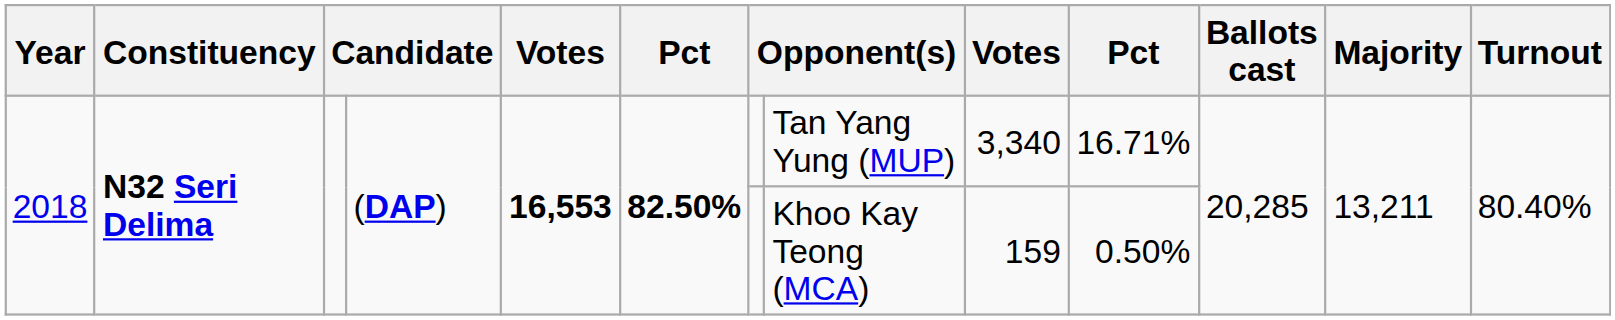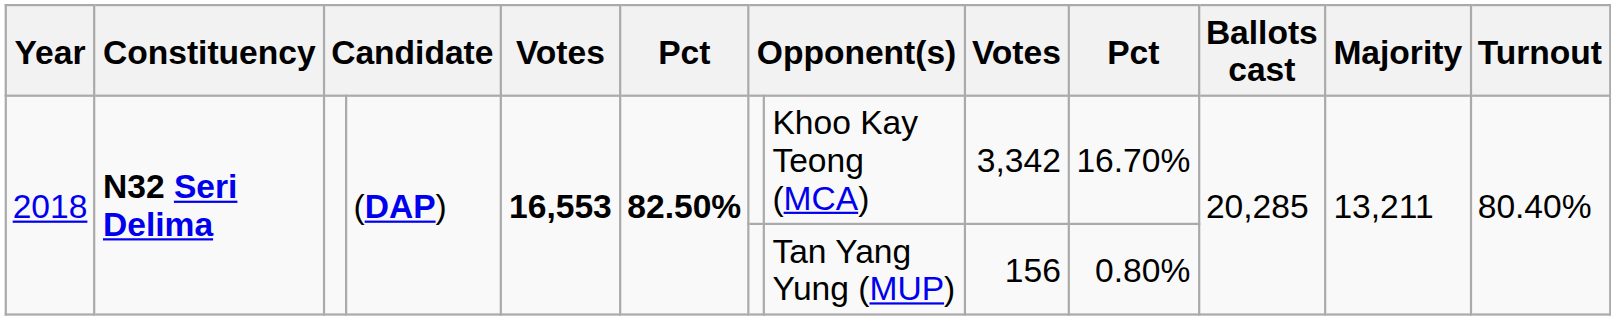(864, 141) Tan Yang Yung (MUP) -> (845, 160) Khoo Kay Teong (MCA)
(1019, 141) 3,340 -> (1019, 160) 3,342
(1133, 141) 16.71% -> (1133, 160) 16.70%
(845, 251) Khoo Kay Teong (MCA) -> (864, 270) Tan Yang Yung (MUP)
(1033, 251) 159 -> (1033, 270) 156
(1143, 251) 0.50% -> (1143, 270) 0.80%
